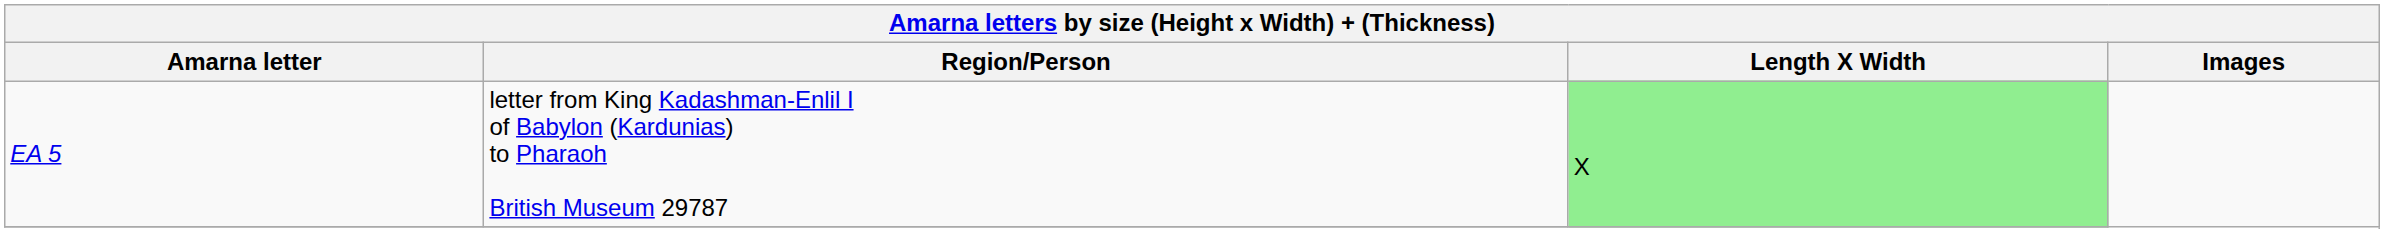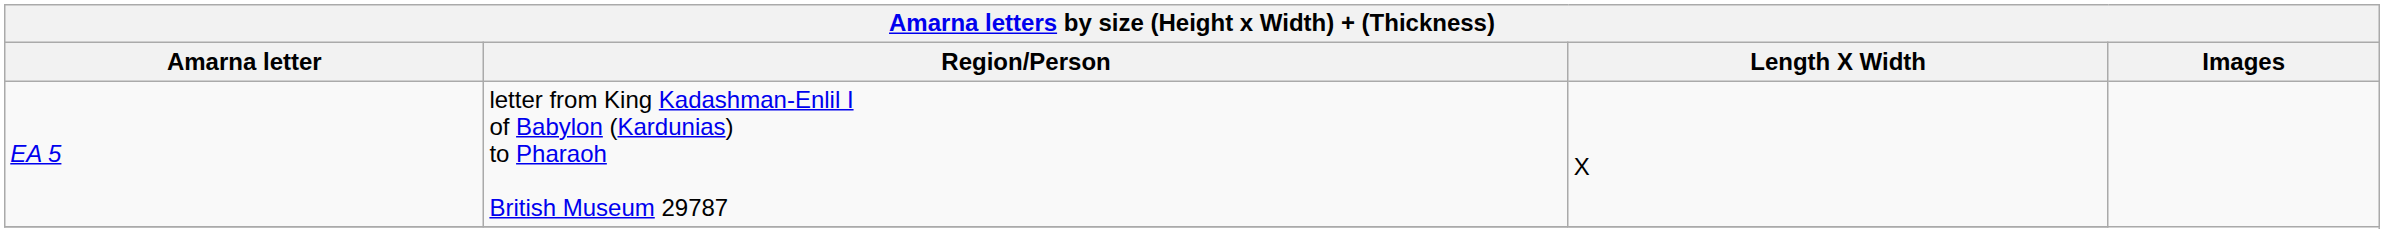(1582, 167) lightgreen background -> (1582, 167) no background
